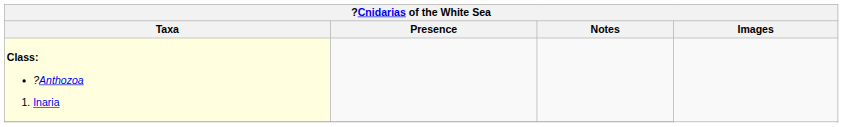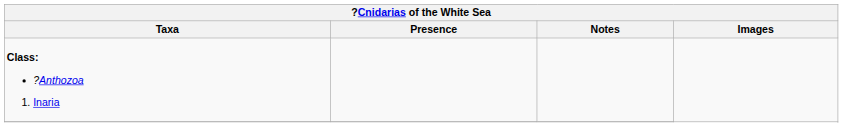(167, 81) lightyellow background -> (167, 81) no background
